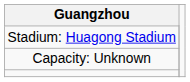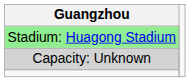(92, 37) no background -> (92, 37) lightgreen background
(92, 59) no background -> (92, 59) lightgrey background
